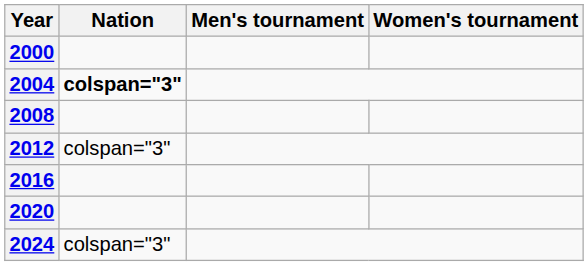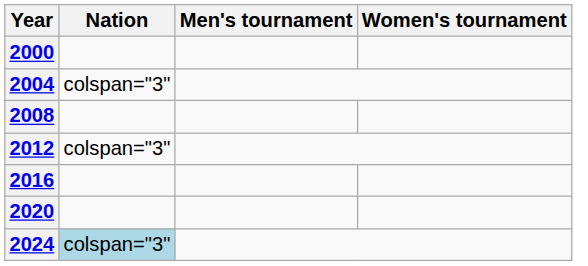(123, 84) bold -> (117, 84) normal
(117, 244) no background -> (117, 244) lightblue background
